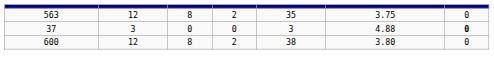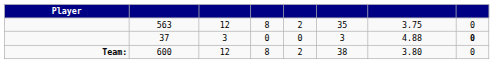+ column: (67, 11)
